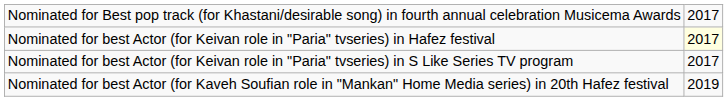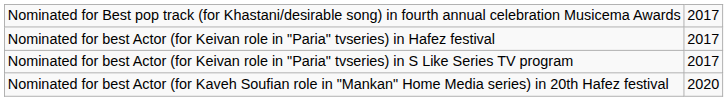(703, 38) lightyellow background -> (703, 38) no background
(703, 84) 2019 -> (703, 84) 2020
